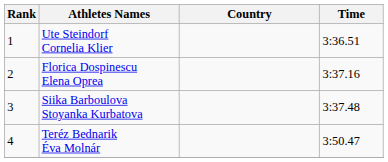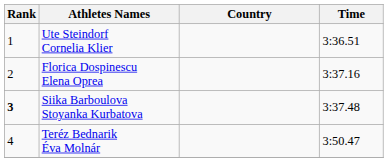(10, 107) normal -> (10, 107) bold
